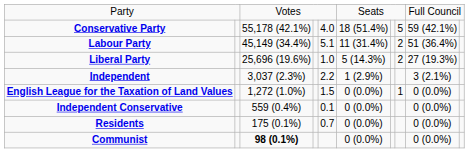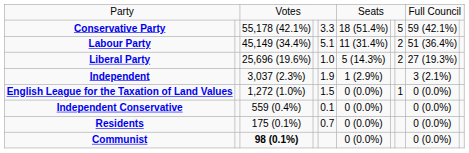(327, 28) 4.0 -> (327, 28) 3.3
(327, 76) 2.2 -> (327, 76) 1.9
